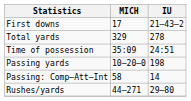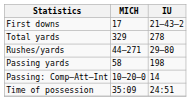rows swapped: (35, 90) <-> (50, 50)
(129, 63) 10–20–0 -> (117, 63) 58
(117, 77) 58 -> (129, 77) 10–20–0
